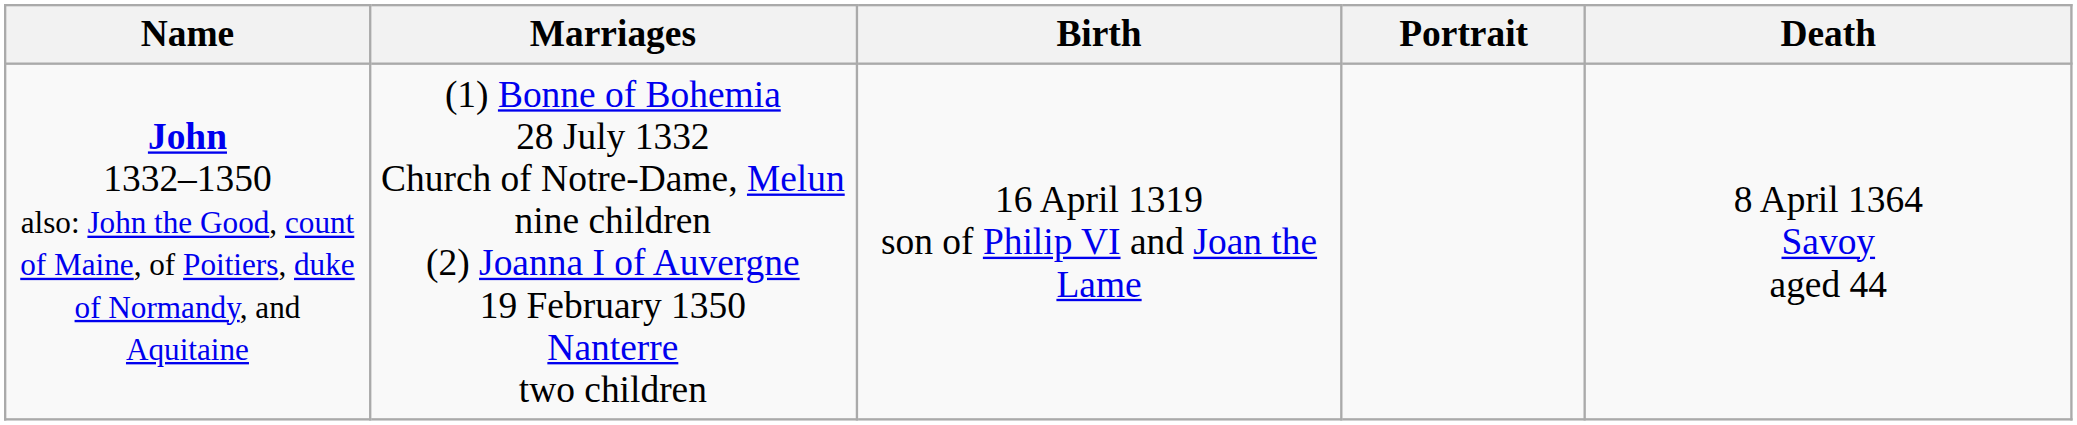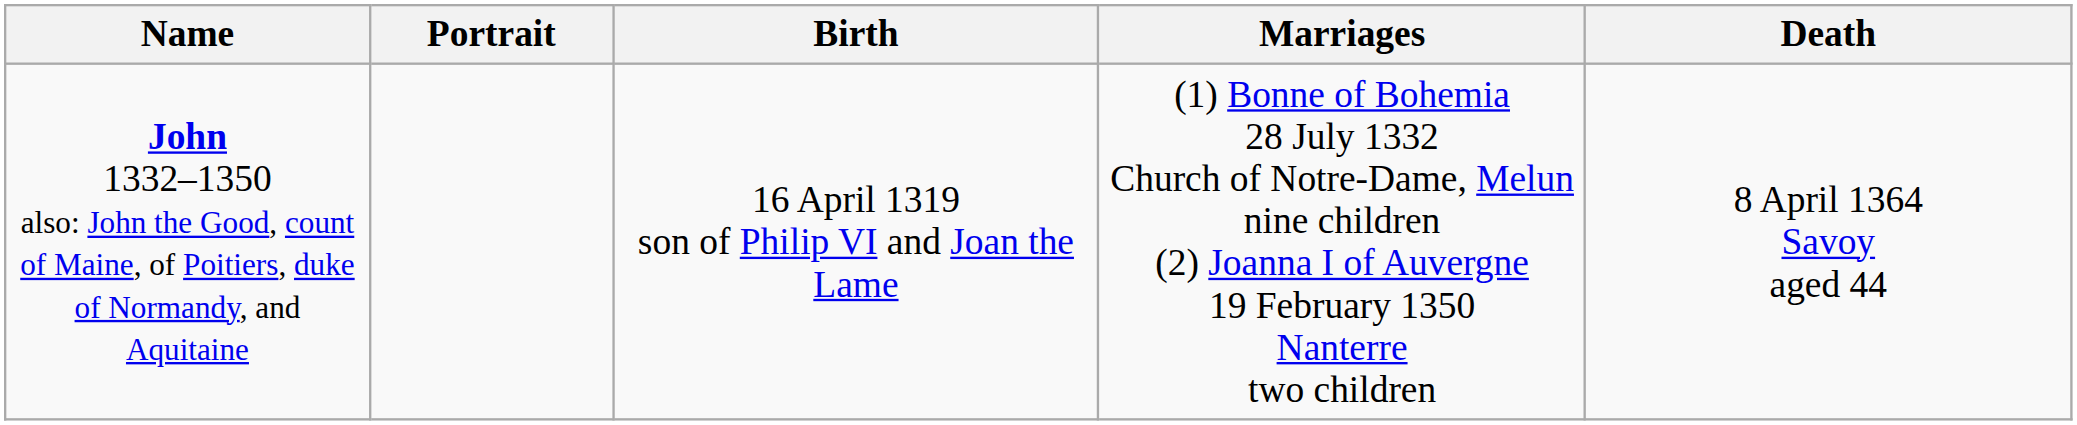columns swapped: (1464, 34) <-> (613, 34)
